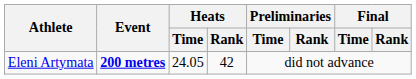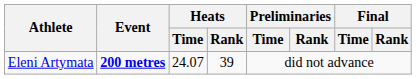(188, 63) 24.05 -> (188, 63) 24.07
(227, 63) 42 -> (227, 63) 39
